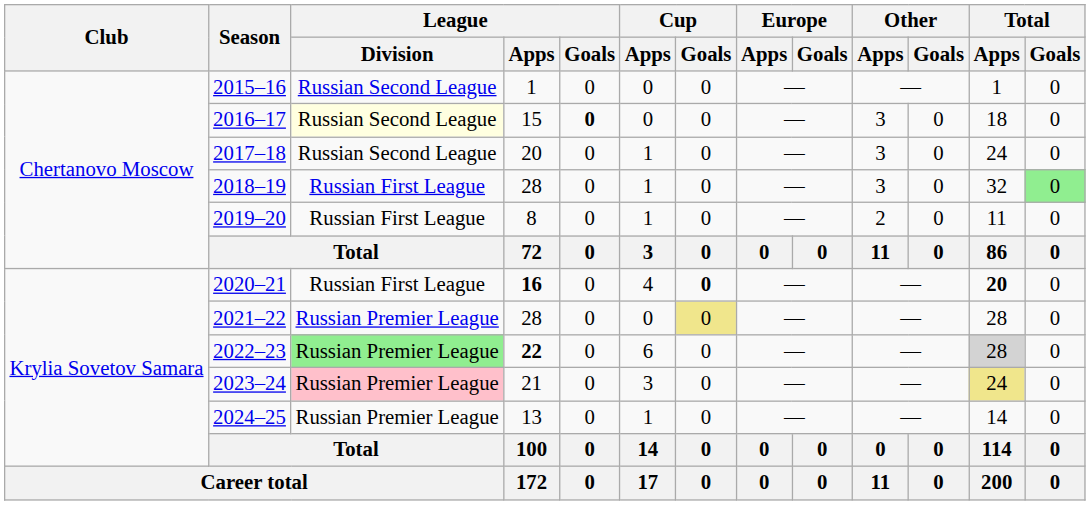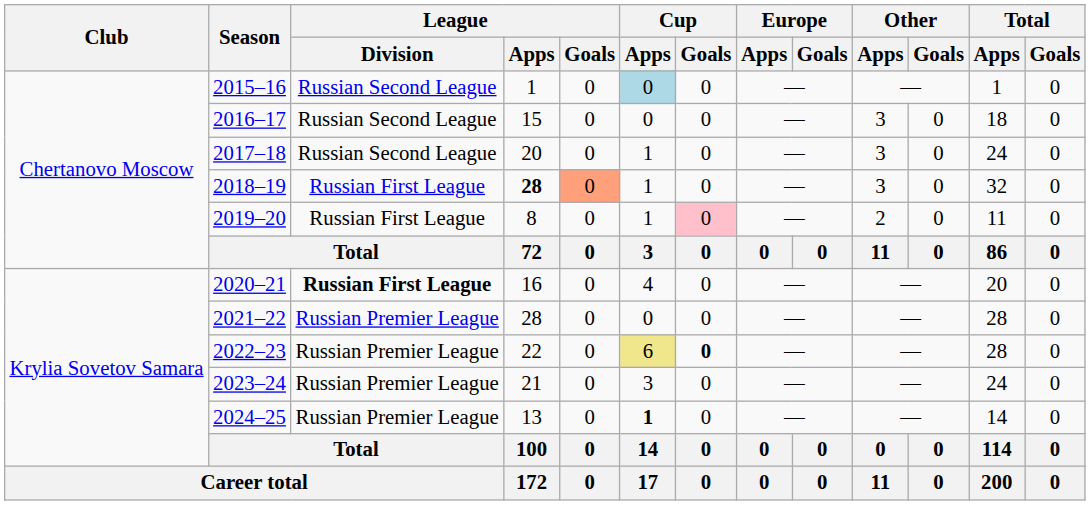(648, 86) no background -> (648, 86) lightblue background
(397, 119) lightyellow background -> (397, 119) no background
(590, 119) bold -> (590, 119) normal
(532, 185) normal -> (532, 185) bold
(590, 185) no background -> (590, 185) lightsalmon background
(1055, 185) lightgreen background -> (1055, 185) no background
(706, 218) no background -> (706, 218) pink background
(397, 284) normal -> (397, 284) bold
(532, 284) bold -> (532, 284) normal
(706, 284) bold -> (706, 284) normal
(997, 284) bold -> (997, 284) normal
(706, 317) khaki background -> (706, 317) no background
(397, 350) lightgreen background -> (397, 350) no background
(532, 350) bold -> (532, 350) normal
(648, 350) no background -> (648, 350) khaki background
(706, 350) normal -> (706, 350) bold
(997, 350) lightgrey background -> (997, 350) no background
(397, 383) pink background -> (397, 383) no background
(997, 383) khaki background -> (997, 383) no background
(648, 416) normal -> (648, 416) bold
